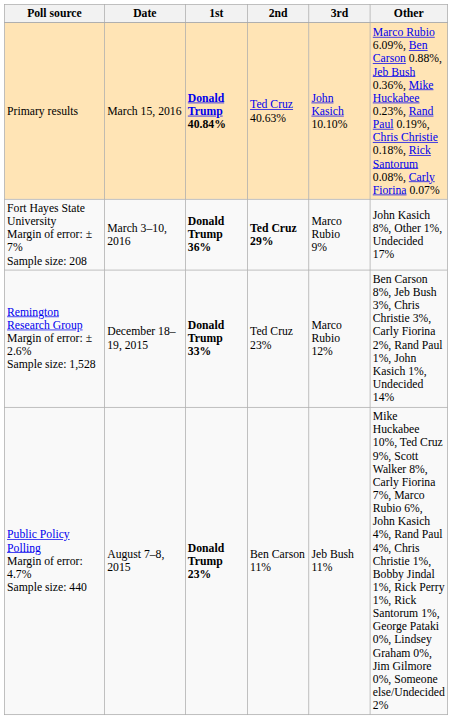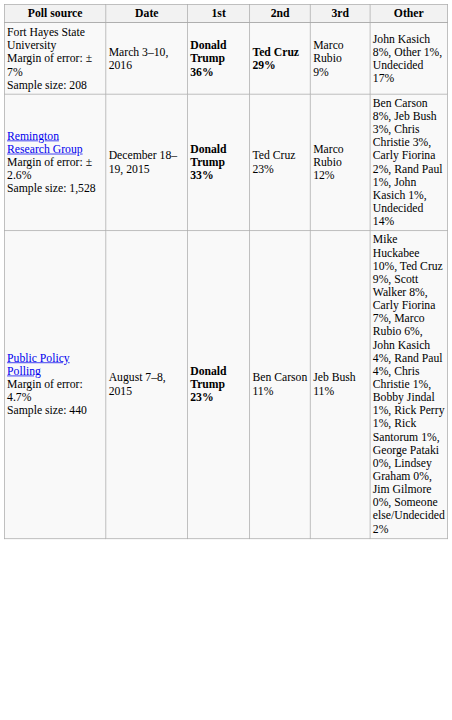- row: (43, 111)
